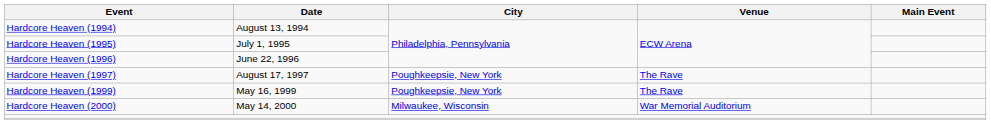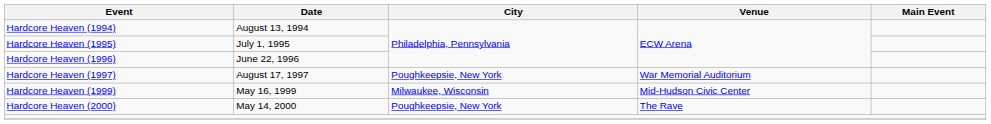(661, 75) The Rave -> (695, 75) War Memorial Auditorium
(446, 91) Poughkeepsie, New York -> (440, 91) Milwaukee, Wisconsin
(661, 91) The Rave -> (695, 91) Mid-Hudson Civic Center
(440, 106) Milwaukee, Wisconsin -> (446, 106) Poughkeepsie, New York
(695, 106) War Memorial Auditorium -> (661, 106) The Rave
